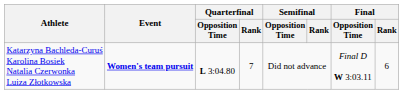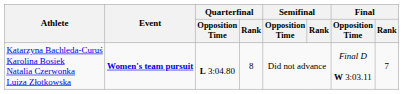(251, 66) 7 -> (251, 66) 8
(387, 66) 6 -> (387, 66) 7
